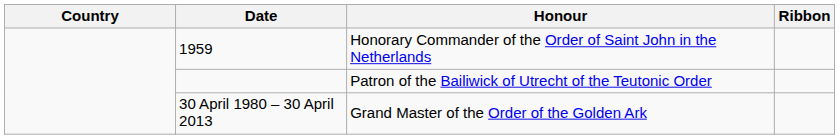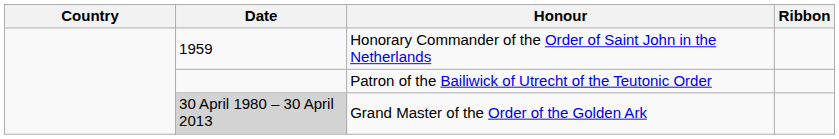(256, 113) no background -> (256, 113) lightgrey background
